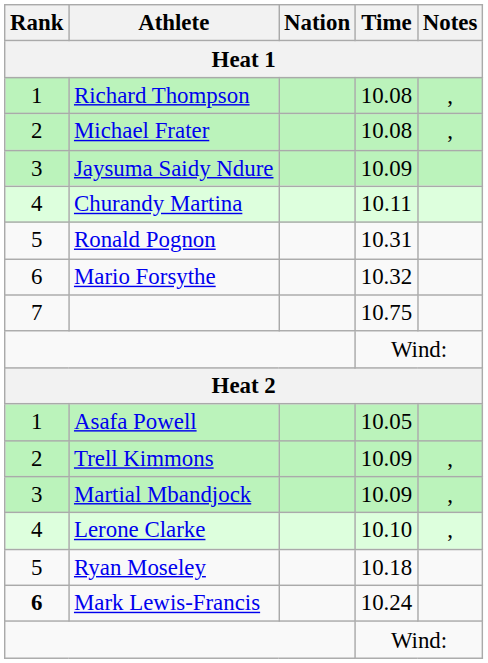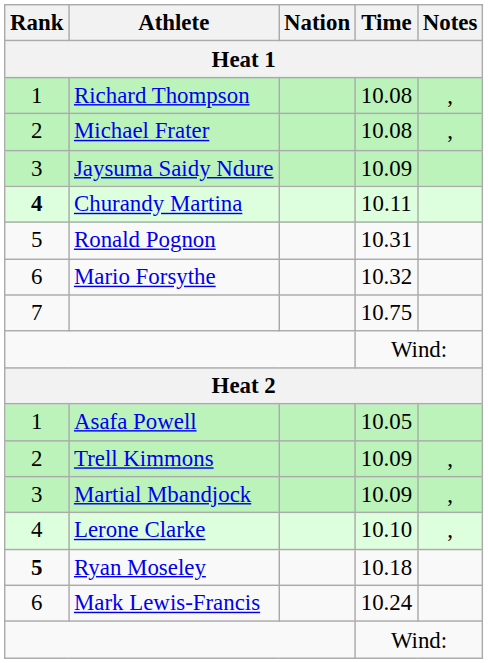(37, 204) normal -> (37, 204) bold
(37, 566) normal -> (37, 566) bold
(37, 603) bold -> (37, 603) normal
